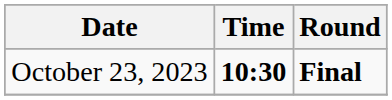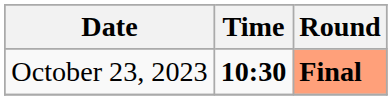(331, 71) no background -> (331, 71) lightsalmon background
